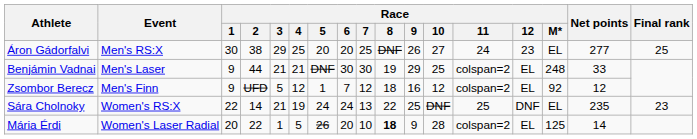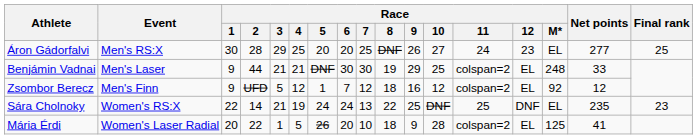(256, 50) 38 -> (256, 50) 28
(390, 125) bold -> (390, 125) normal
(599, 125) 14 -> (599, 125) 41
